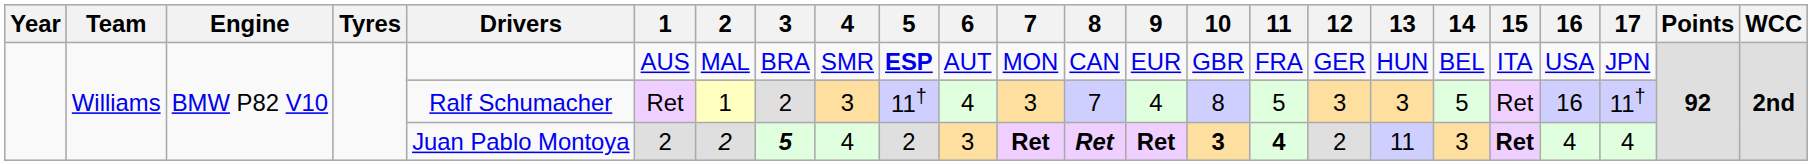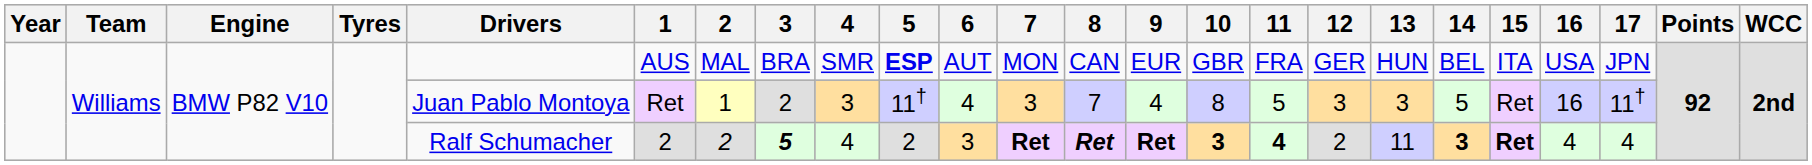(521, 102) Ralf Schumacher -> (521, 102) Juan Pablo Montoya
(521, 142) Juan Pablo Montoya -> (521, 142) Ralf Schumacher
(1462, 142) normal -> (1462, 142) bold
